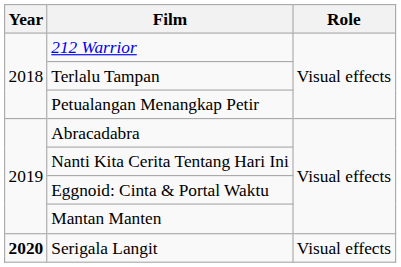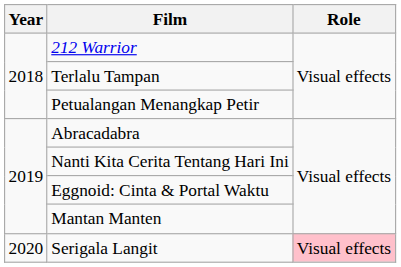(26, 247) bold -> (26, 247) normal
(344, 247) no background -> (344, 247) pink background
